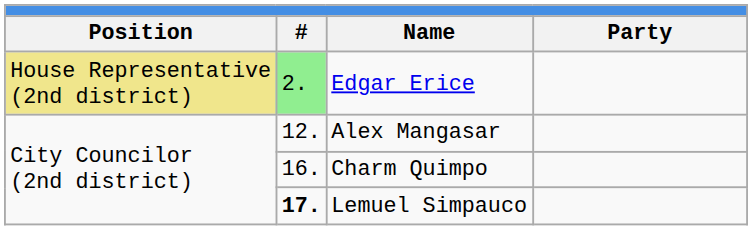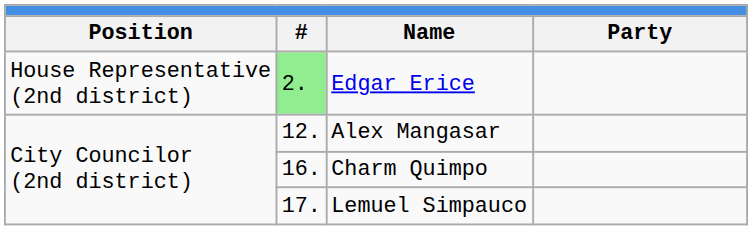(141, 83) khaki background -> (141, 83) no background
(301, 206) bold -> (301, 206) normal
